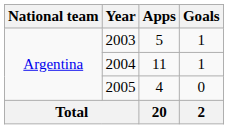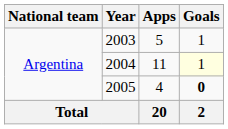(201, 64) no background -> (201, 64) lightyellow background
(201, 87) normal -> (201, 87) bold
